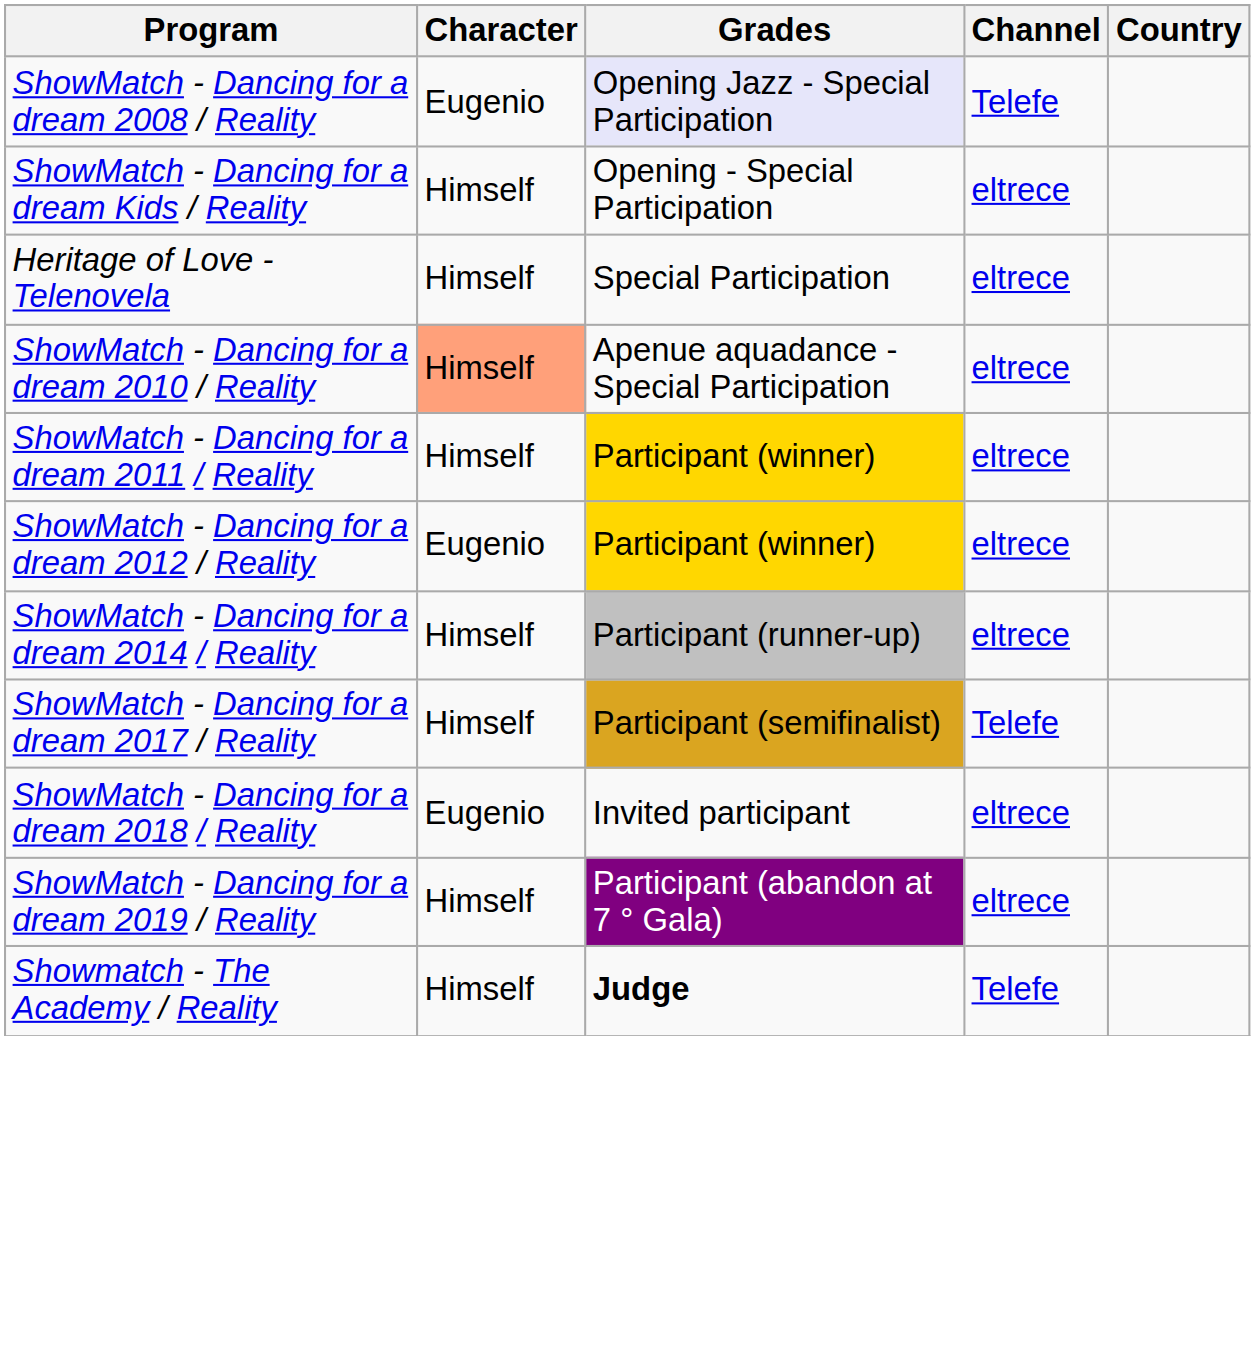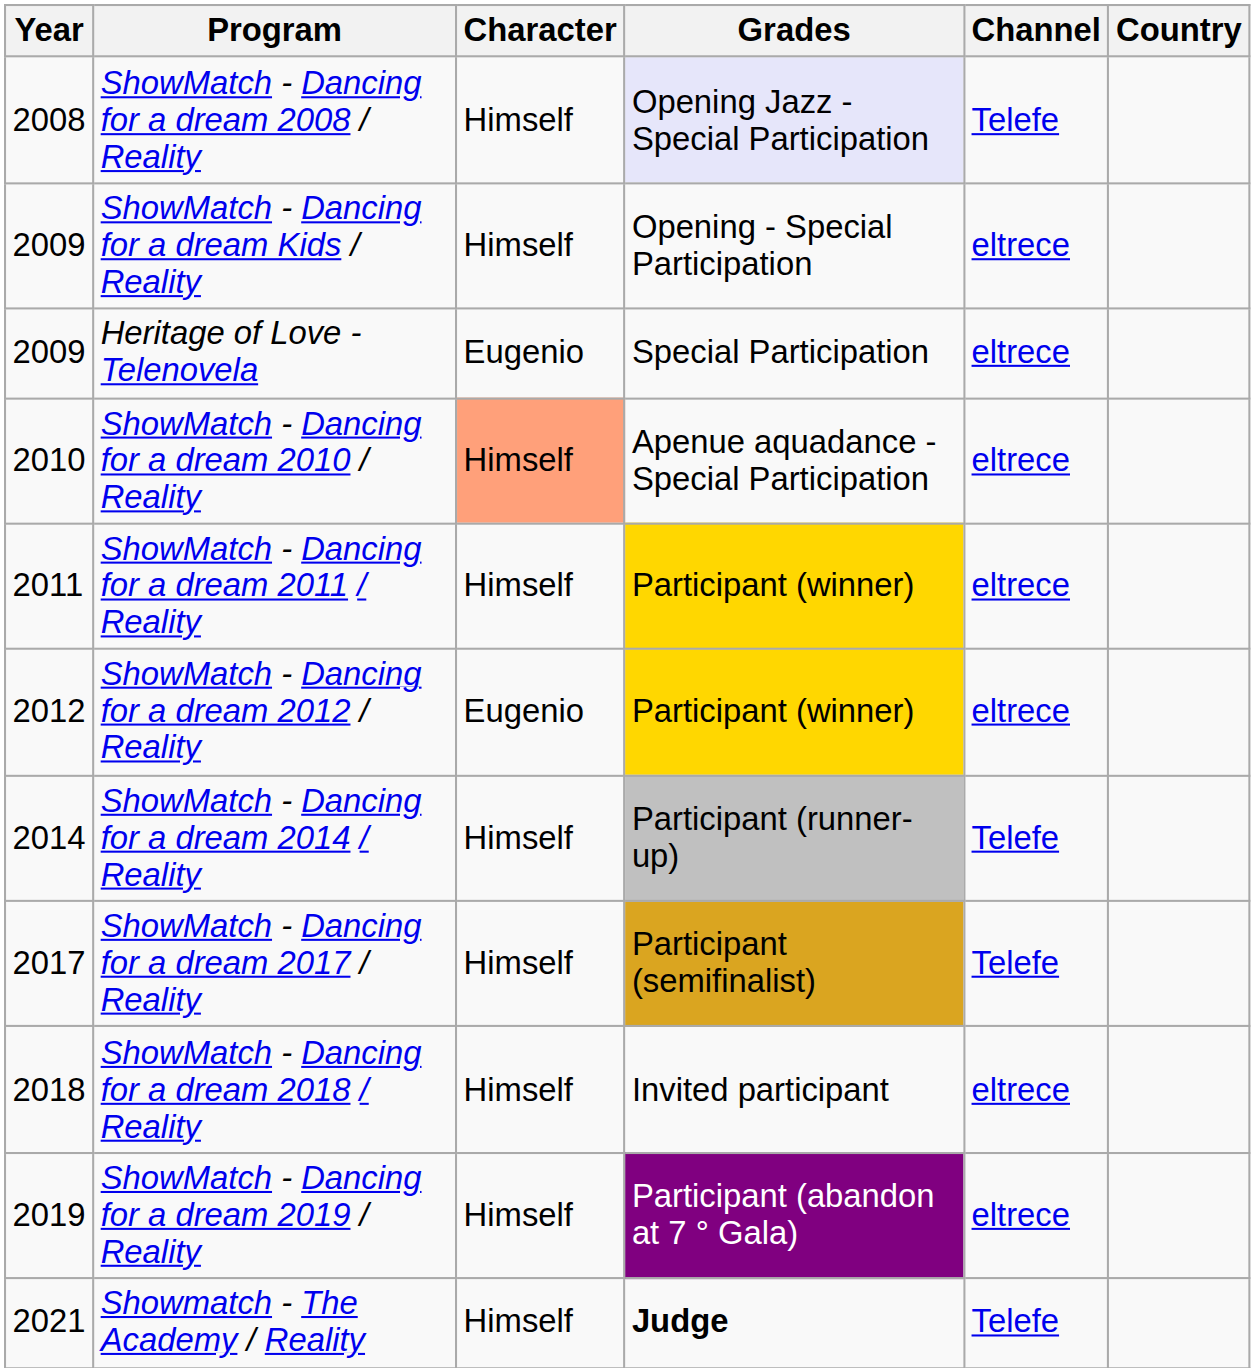+ column: (49, 30)
(485, 100) Eugenio -> (518, 119) Himself
(479, 278) Himself -> (524, 352) Eugenio
(1021, 634) eltrece -> (1015, 837) Telefe
(485, 812) Eugenio -> (518, 1089) Himself
